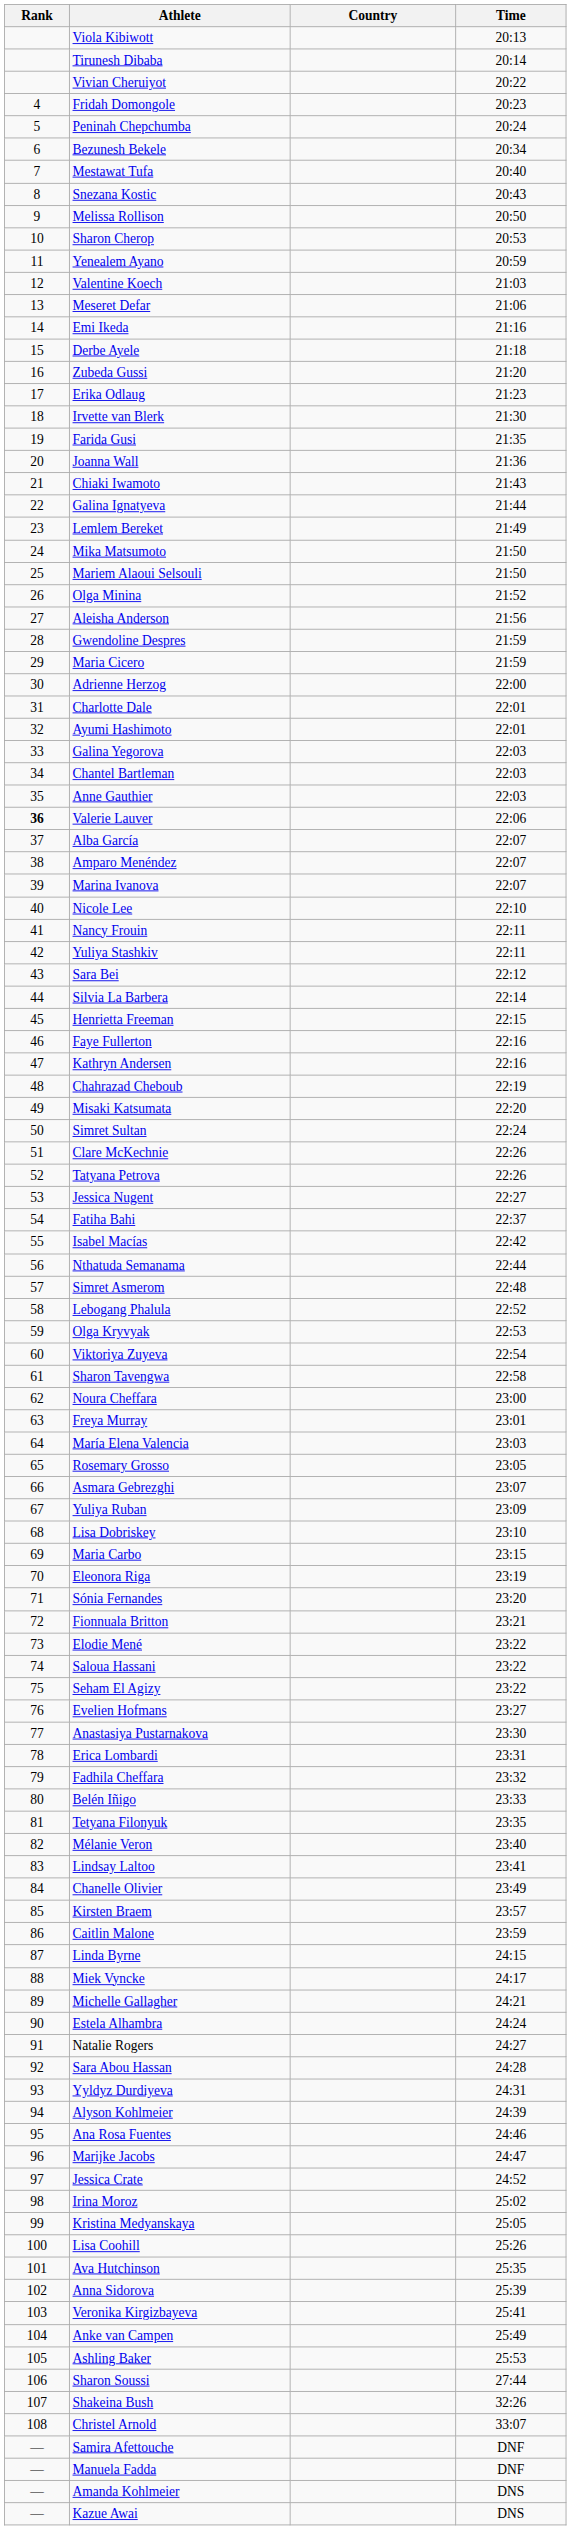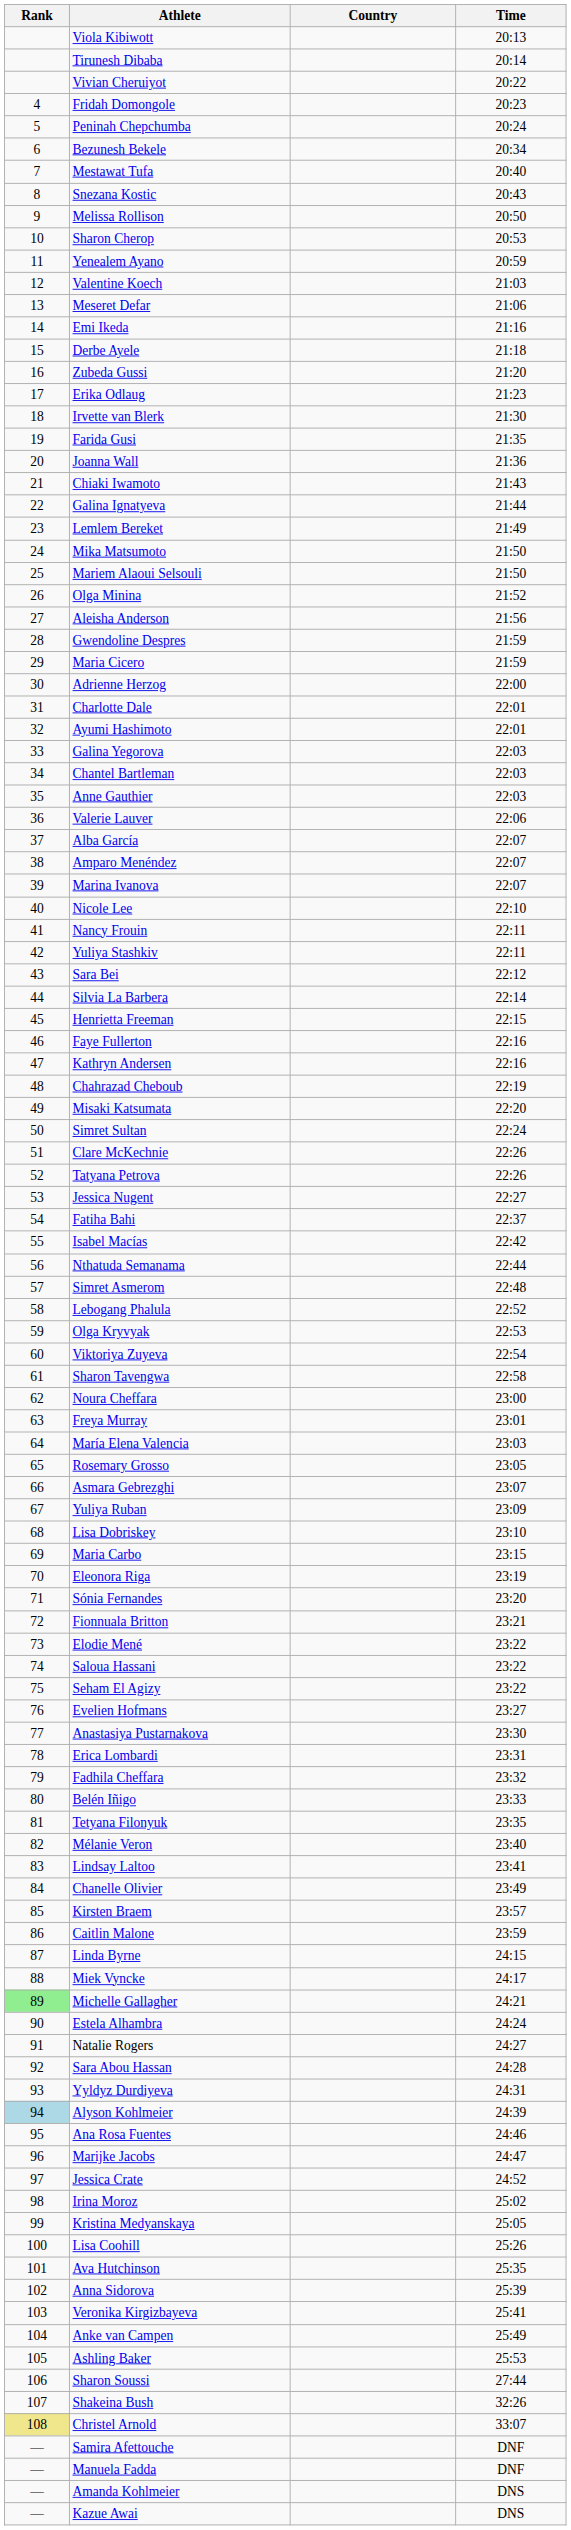(37, 818) bold -> (37, 818) normal
(37, 2001) no background -> (37, 2001) lightgreen background
(37, 2112) no background -> (37, 2112) lightblue background
(37, 2424) no background -> (37, 2424) khaki background
